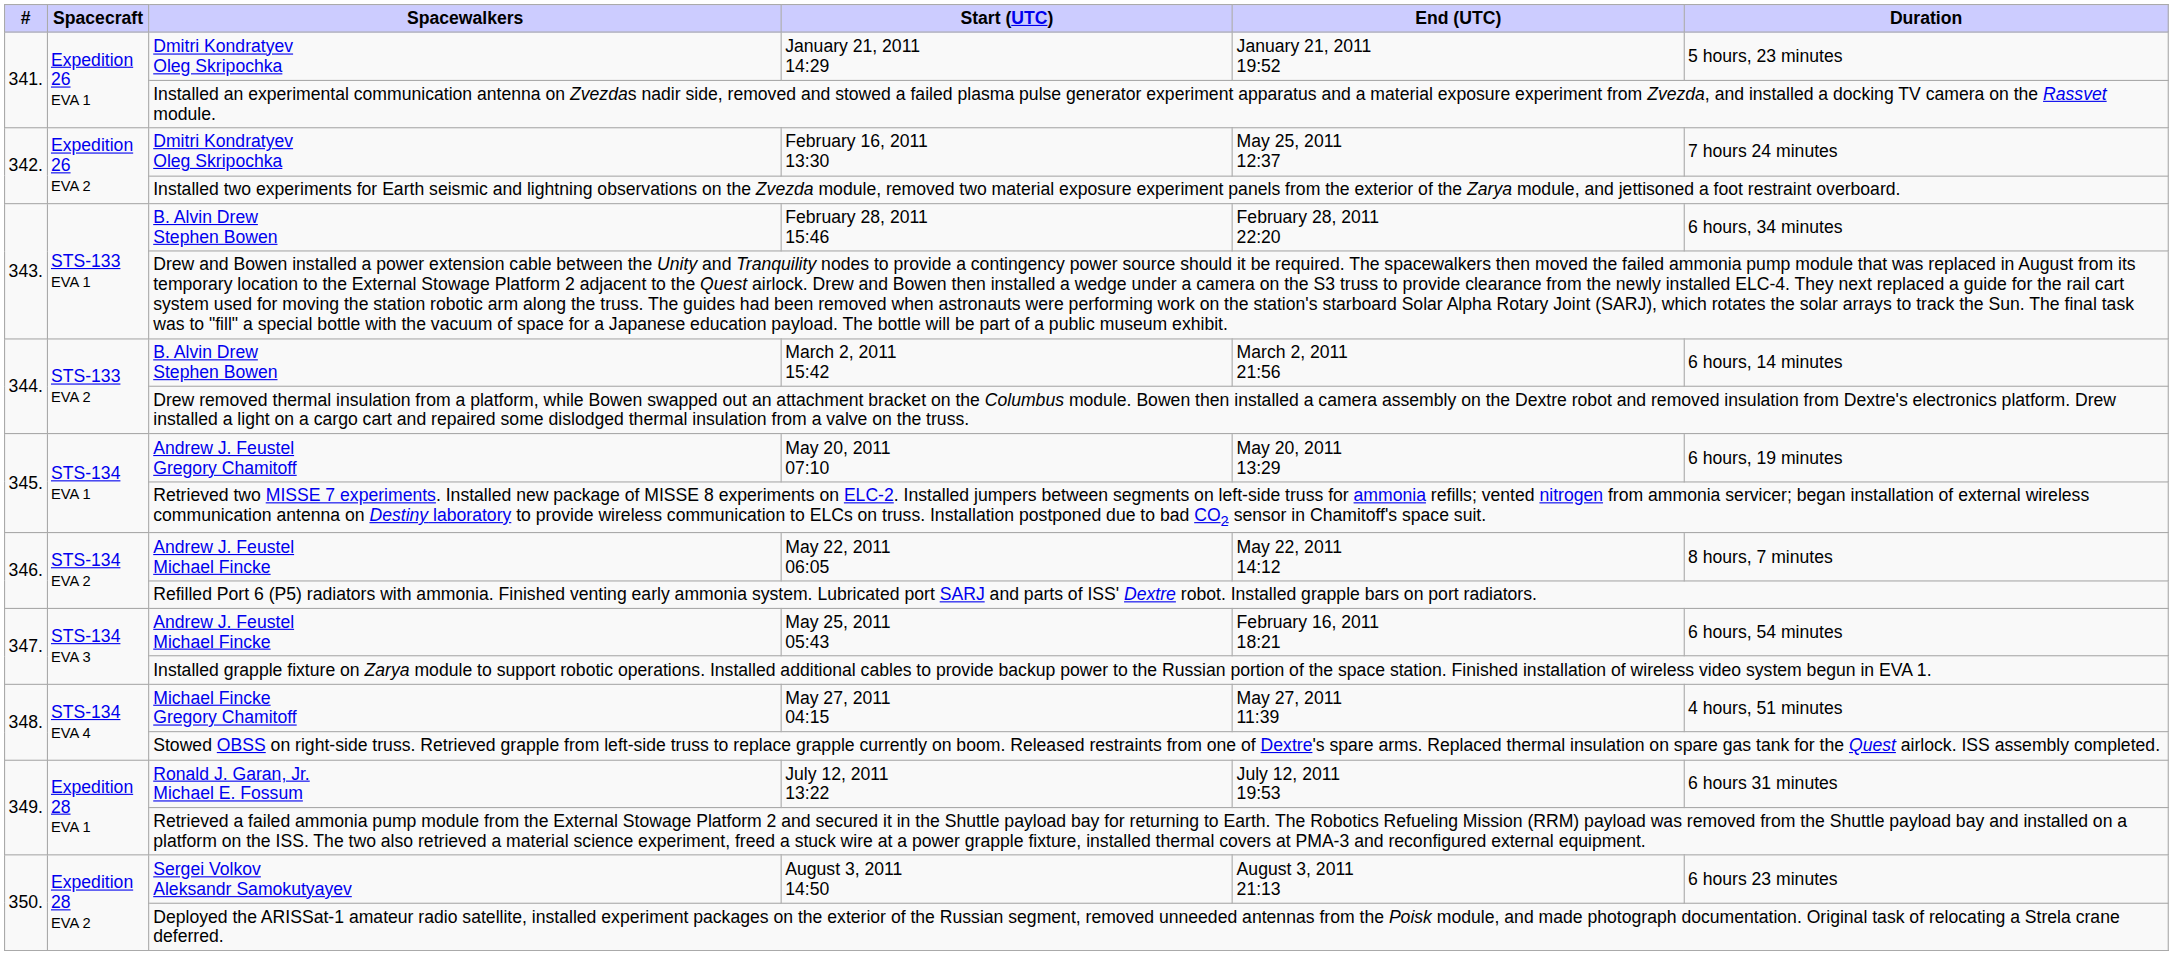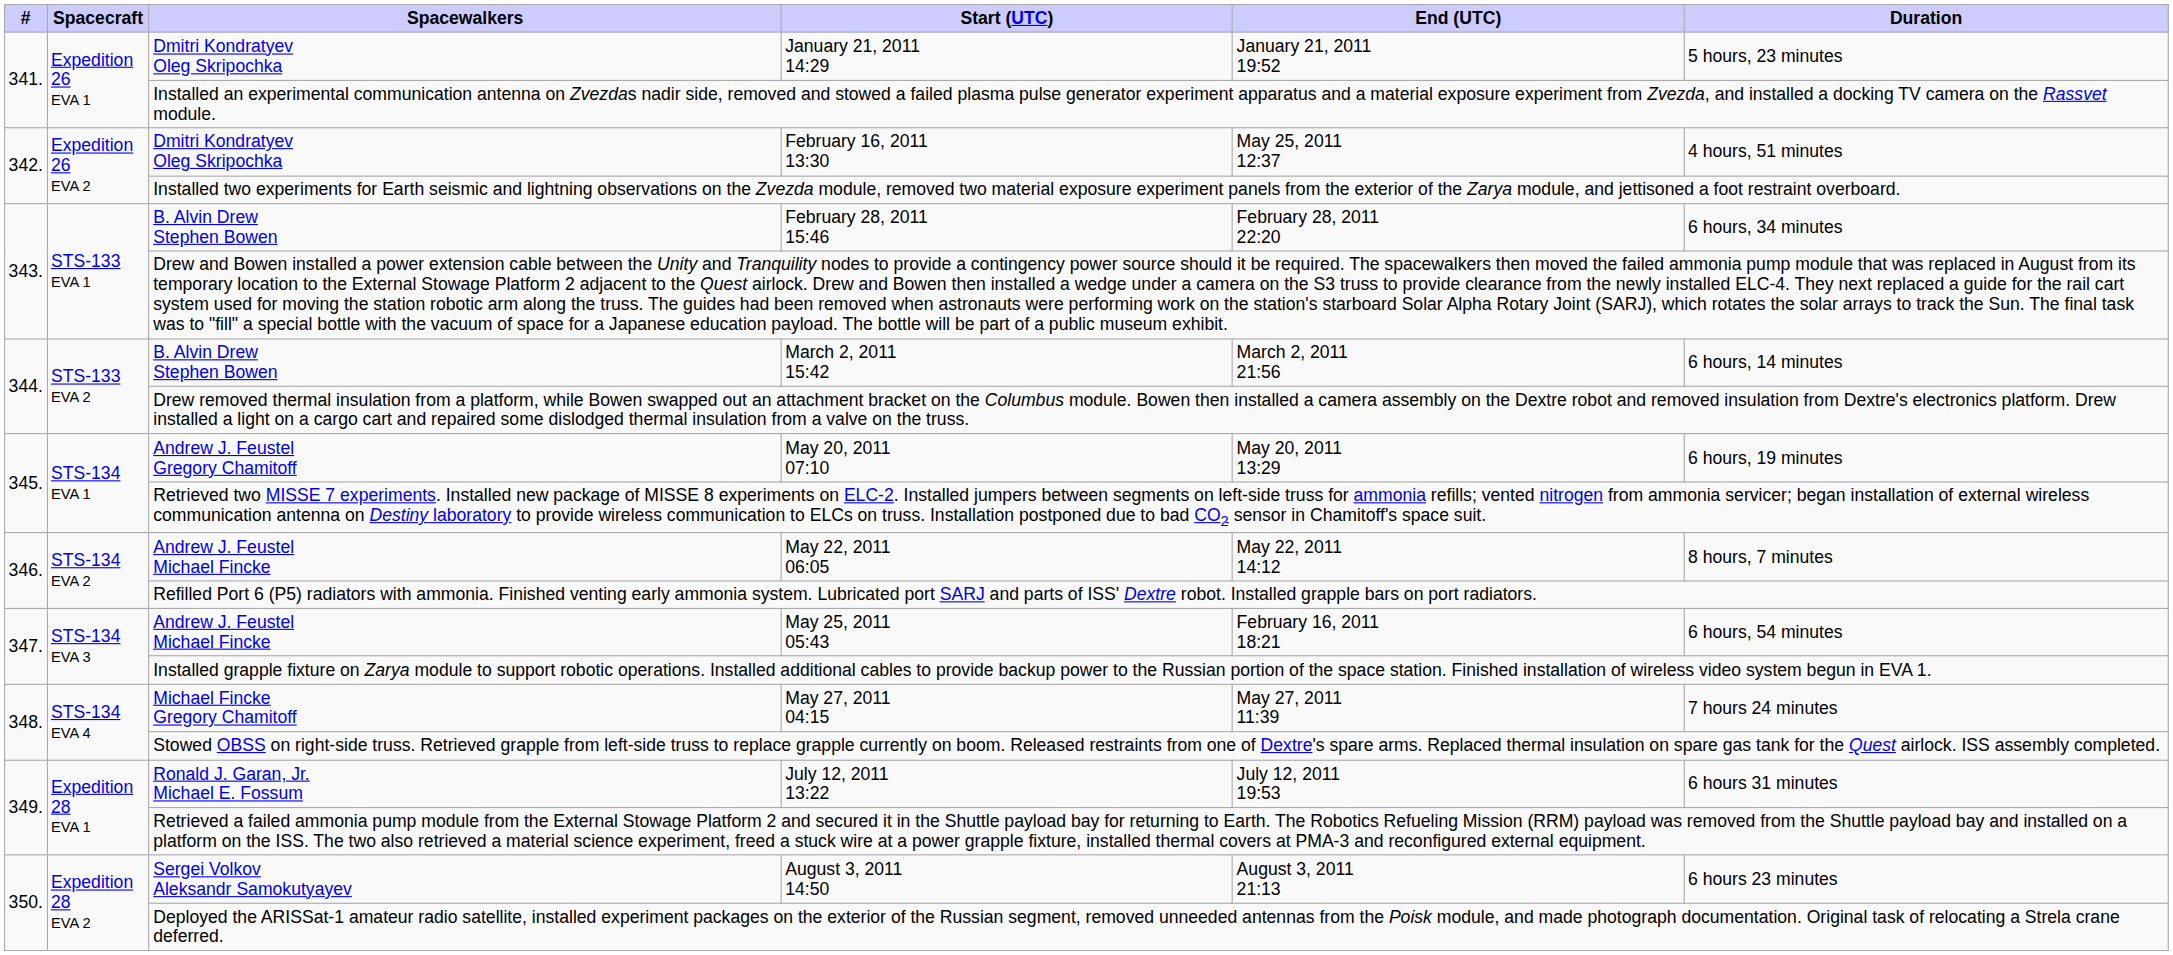(1763, 151) 7 hours 24 minutes -> (1765, 151) 4 hours, 51 minutes
(1765, 707) 4 hours, 51 minutes -> (1763, 707) 7 hours 24 minutes
